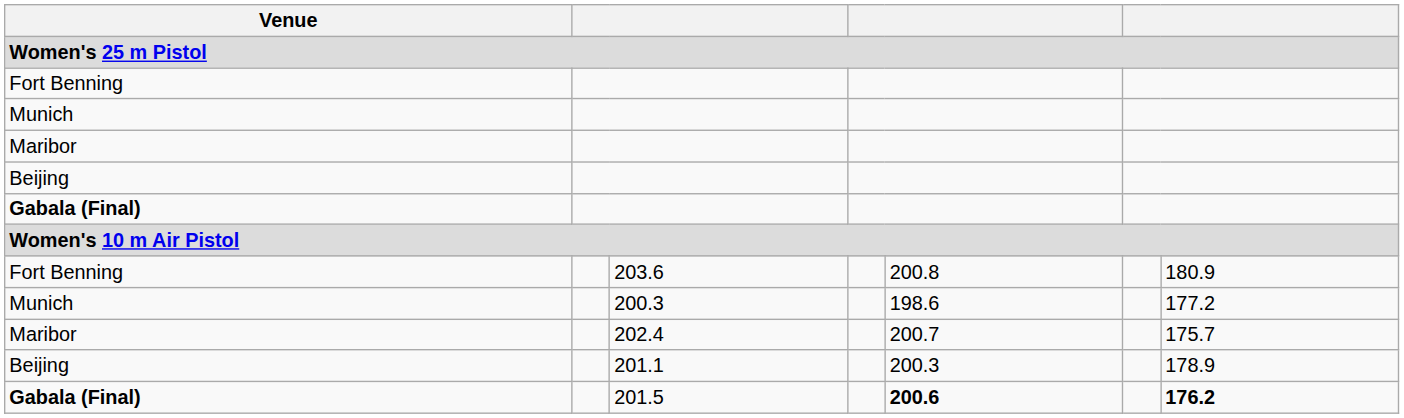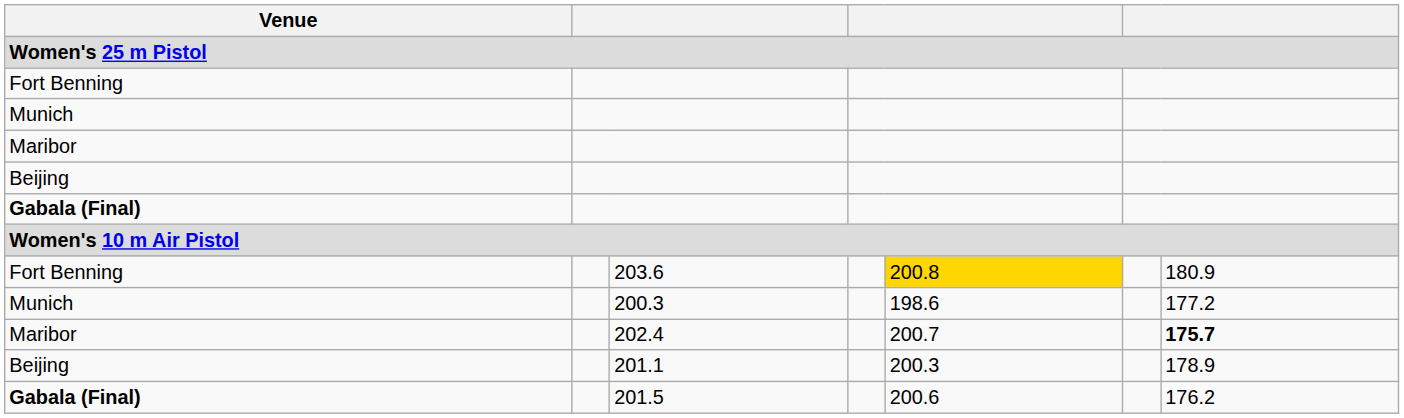(915, 272) no background -> (915, 272) gold background
(1190, 335) normal -> (1190, 335) bold
(915, 398) bold -> (915, 398) normal
(1190, 398) bold -> (1190, 398) normal
